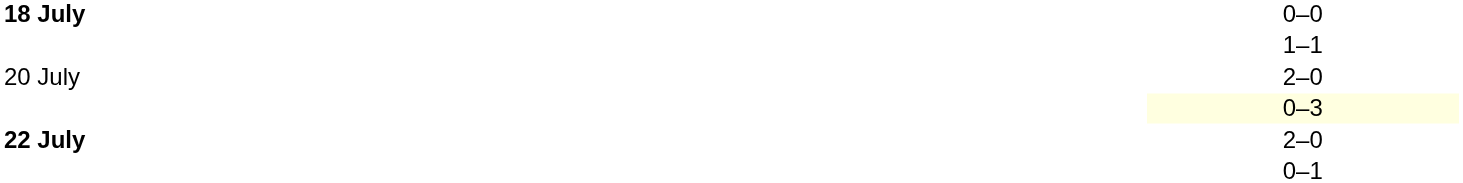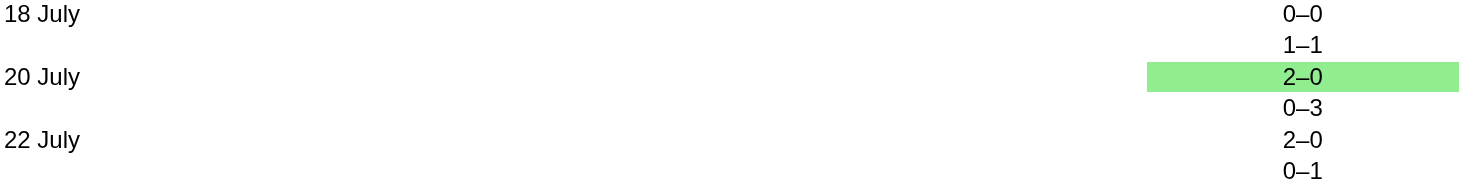(45, 13) bold -> (42, 13) normal
(1303, 76) no background -> (1303, 76) lightgreen background
(1303, 108) lightyellow background -> (1303, 108) no background
(45, 139) bold -> (42, 139) normal
